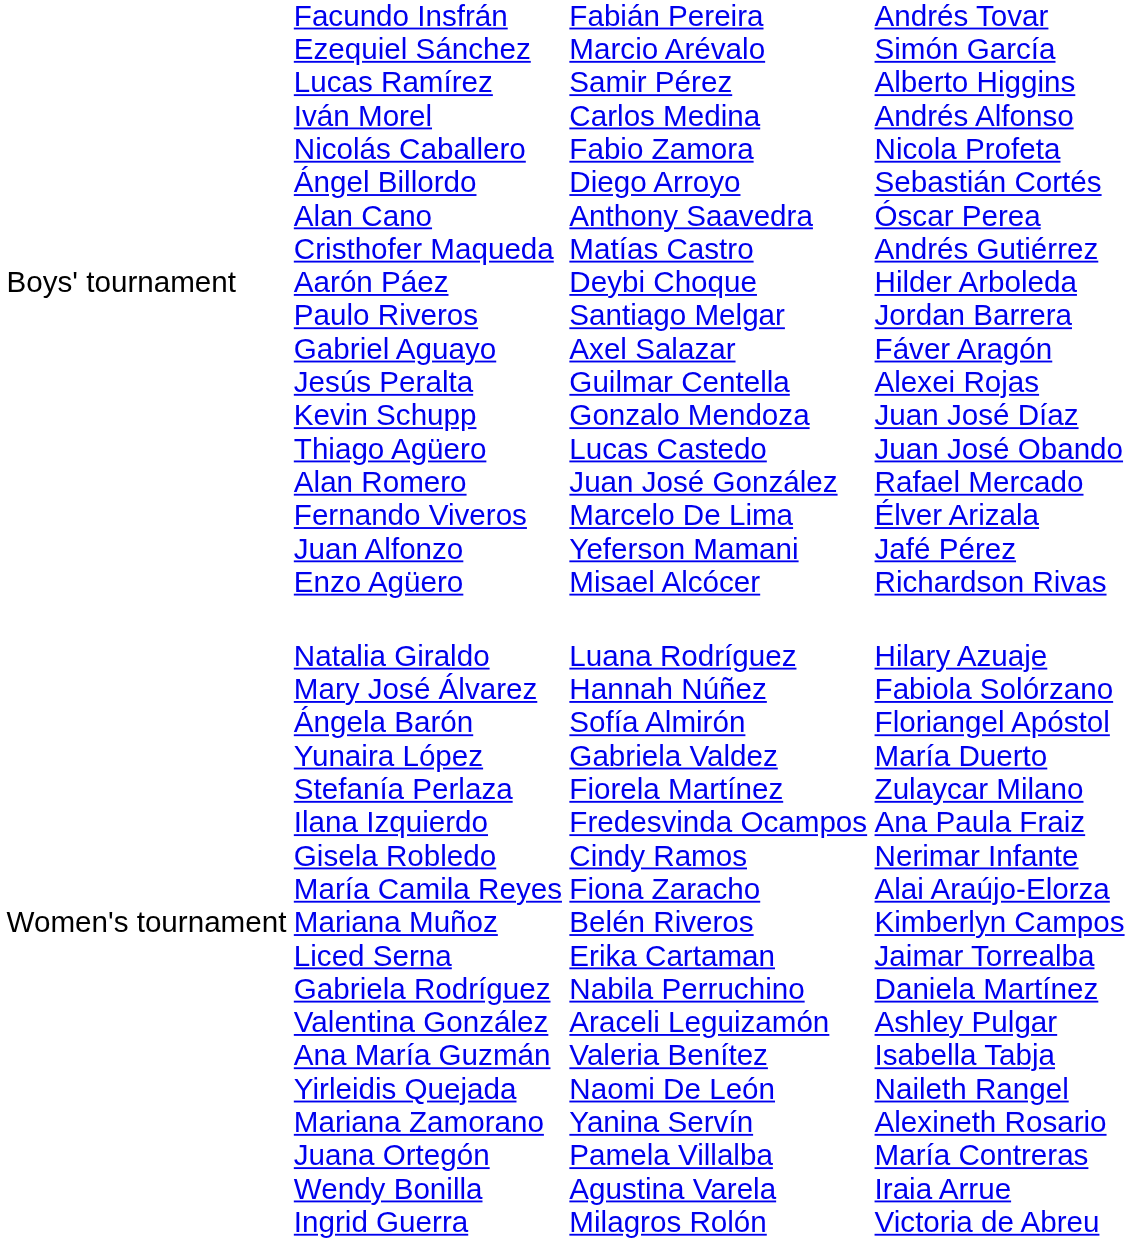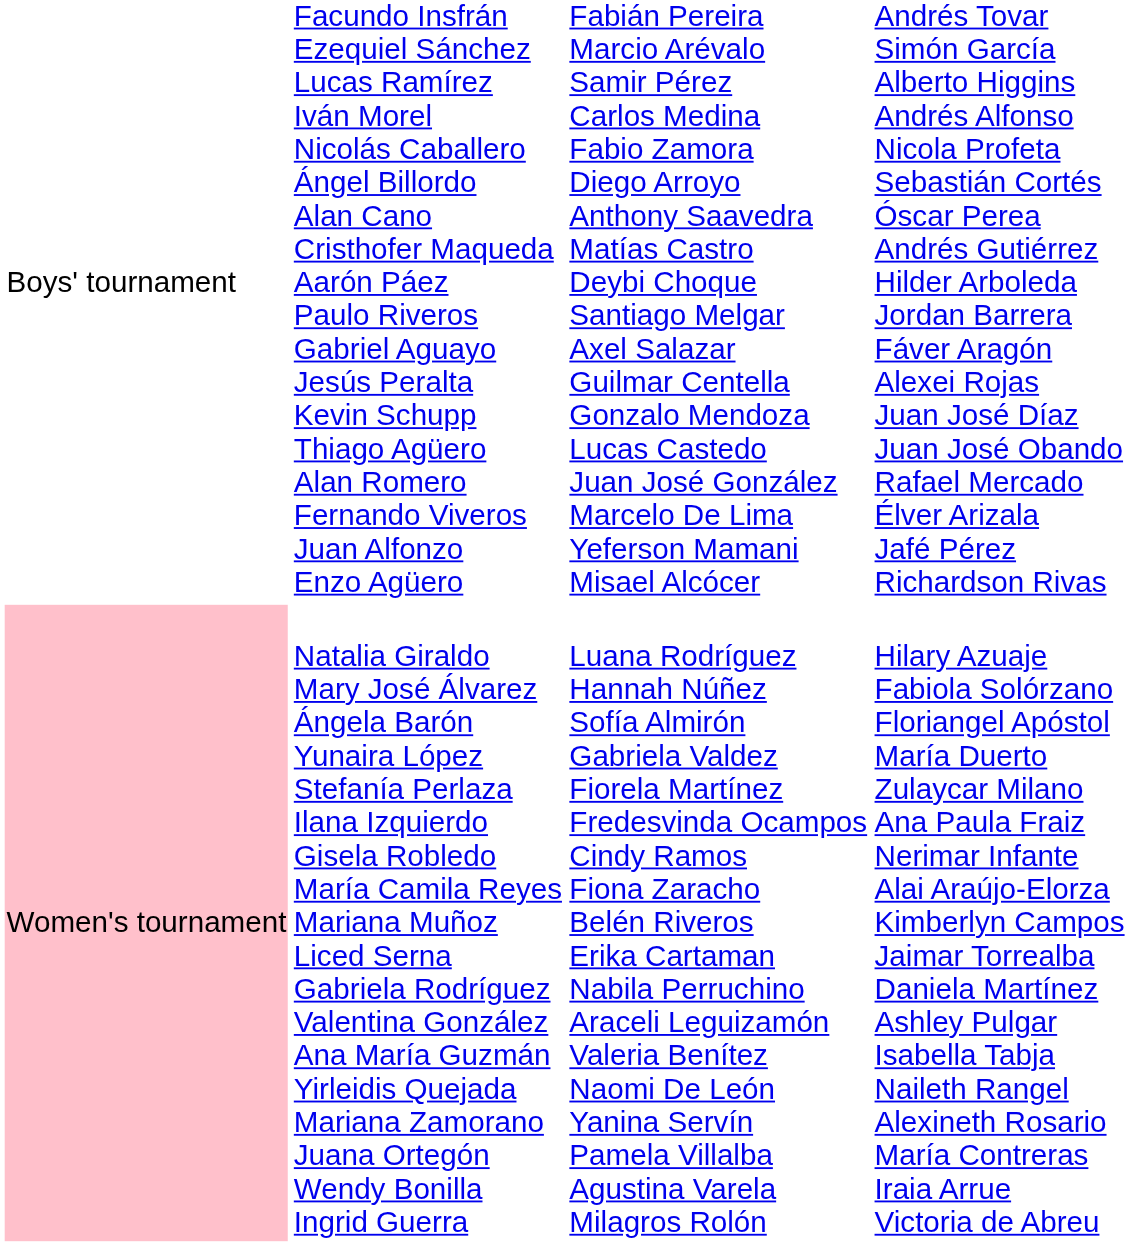(146, 922) no background -> (146, 922) pink background
